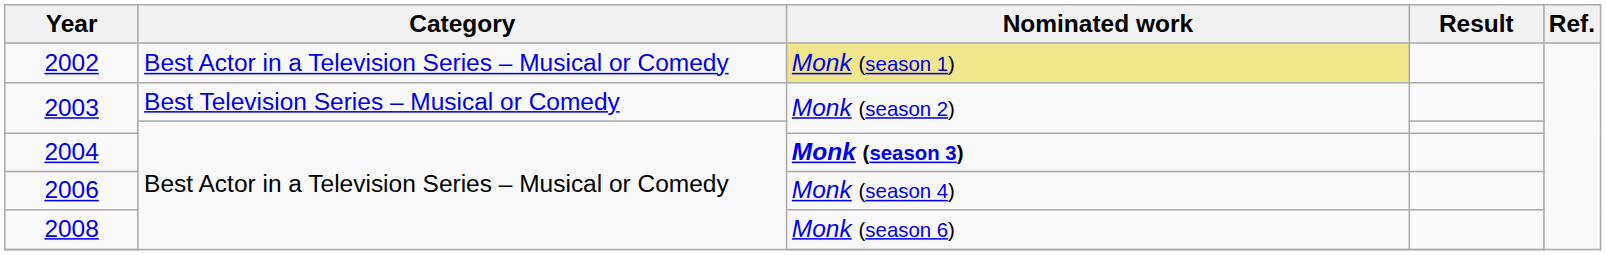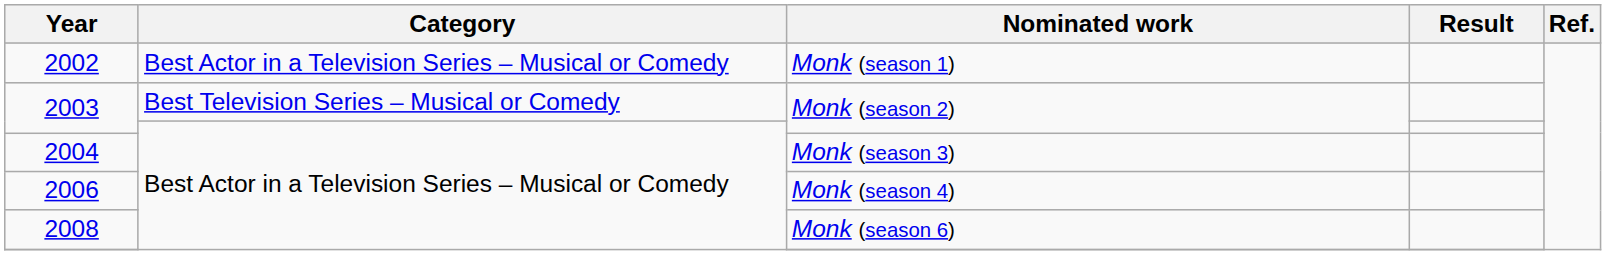(873, 62) khaki background -> (873, 62) no background
(878, 151) bold -> (873, 151) normal
